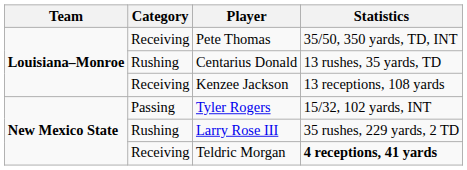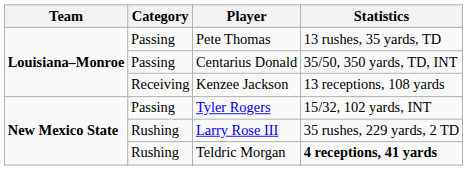(160, 39) Receiving -> (153, 39) Passing
(381, 39) 35/50, 350 yards, TD, INT -> (372, 39) 13 rushes, 35 yards, TD
(155, 61) Rushing -> (153, 61) Passing
(372, 61) 13 rushes, 35 yards, TD -> (381, 61) 35/50, 350 yards, TD, INT
(160, 153) Receiving -> (155, 153) Rushing
